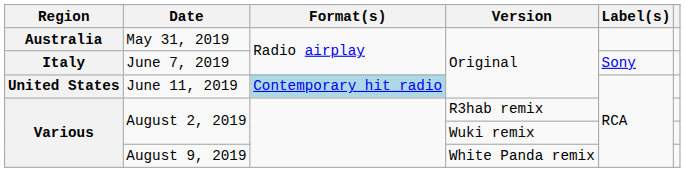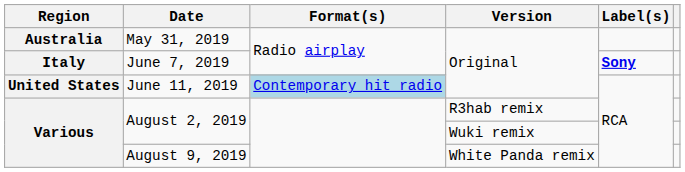(619, 63) normal -> (619, 63) bold
